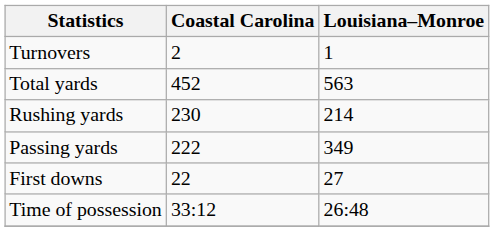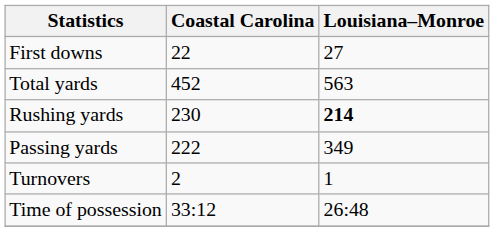rows swapped: (56, 178) <-> (50, 52)
(338, 115) normal -> (338, 115) bold
